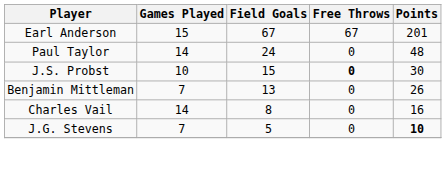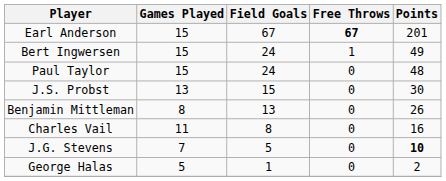(351, 33) normal -> (351, 33) bold
+ row: (71, 52)
(182, 52) 14 -> (182, 71) 15
(182, 71) 10 -> (182, 90) 13
(351, 71) bold -> (351, 90) normal
(182, 90) 7 -> (182, 109) 8
(182, 109) 14 -> (182, 128) 11
+ row: (71, 167)
